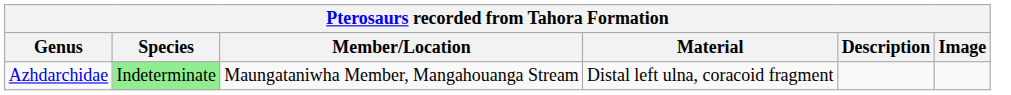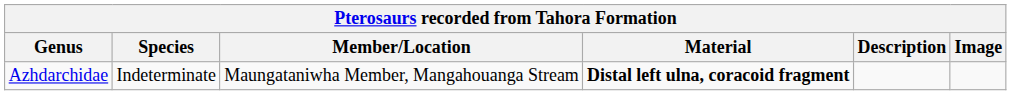(166, 75) lightgreen background -> (166, 75) no background
(710, 75) normal -> (718, 75) bold
